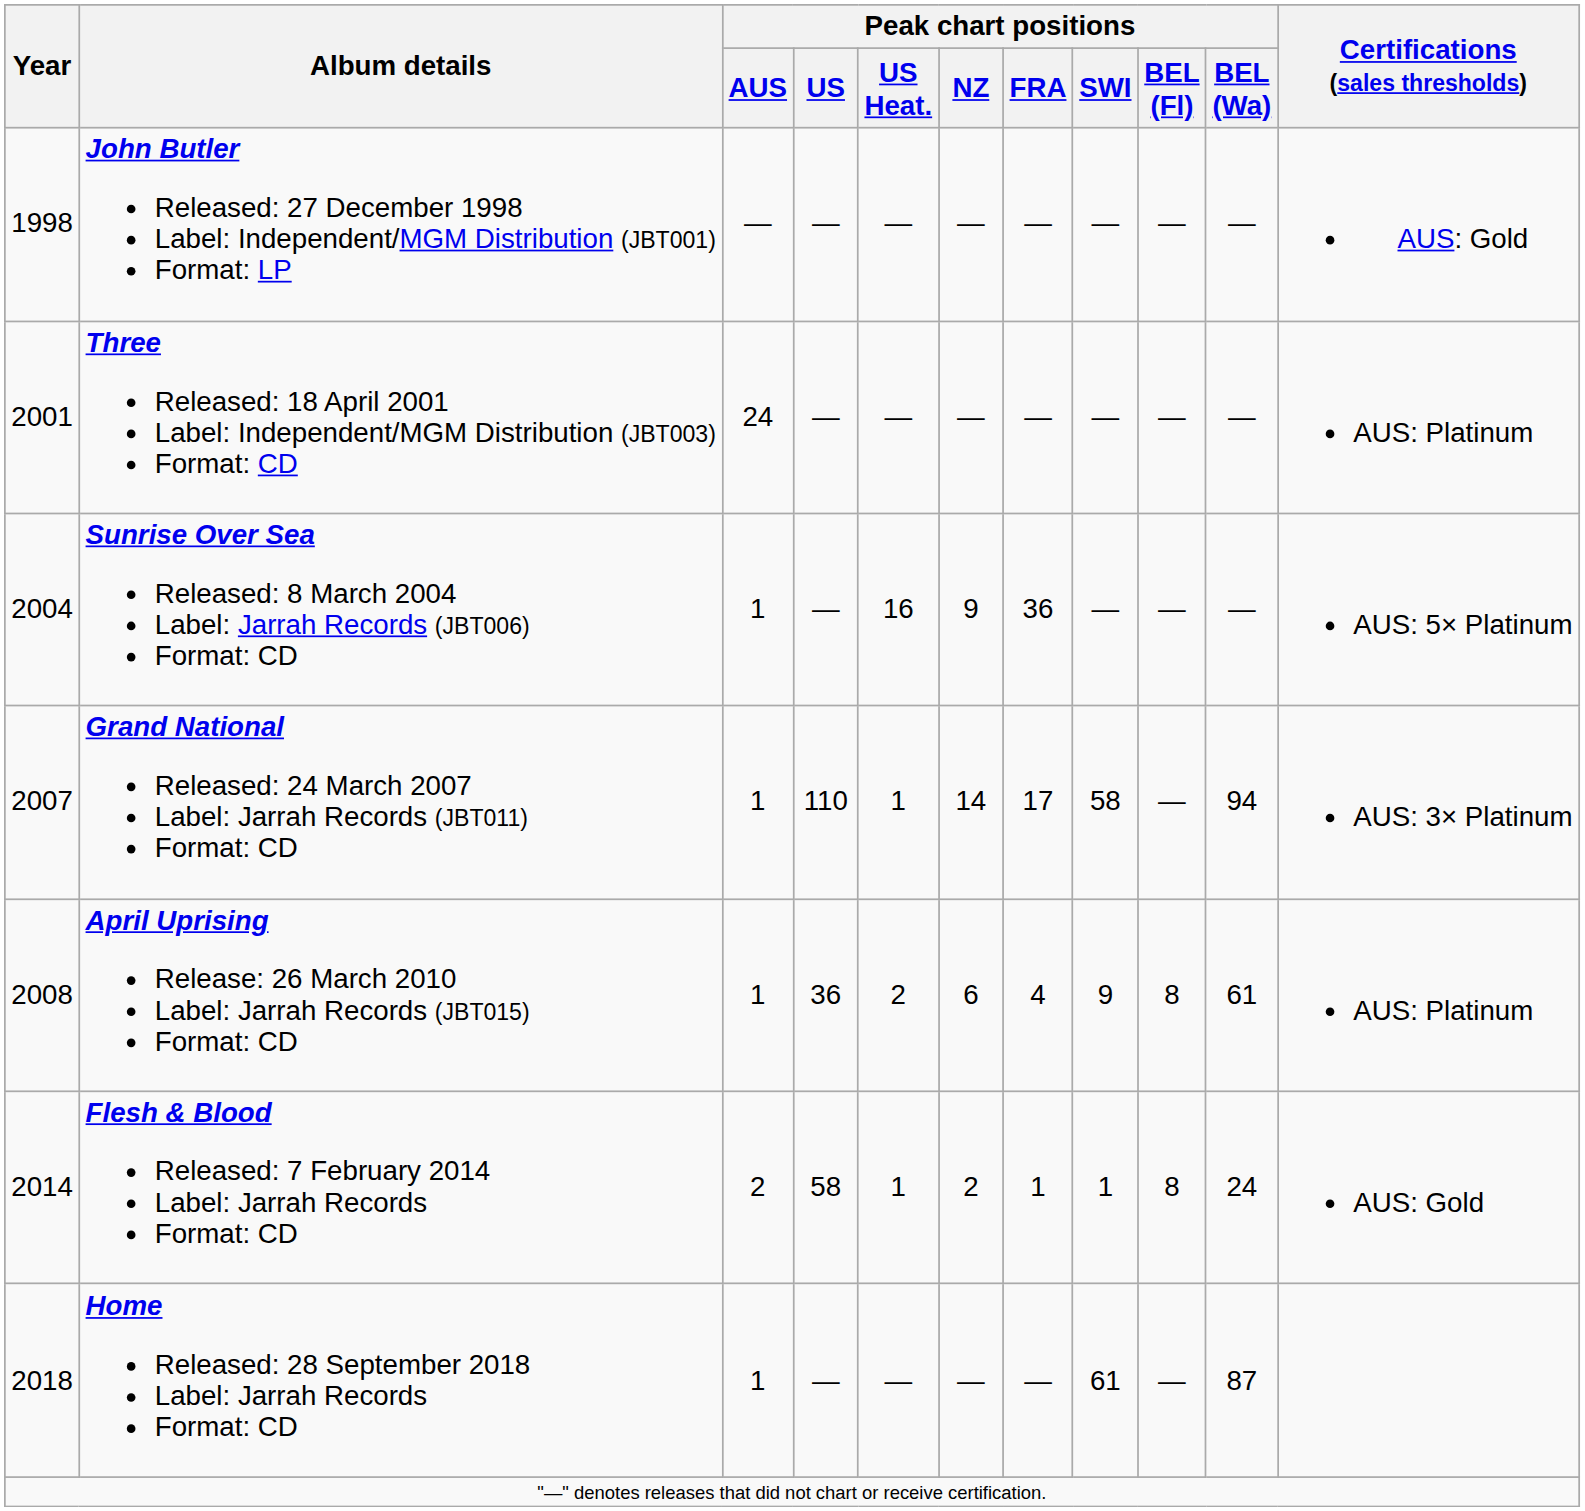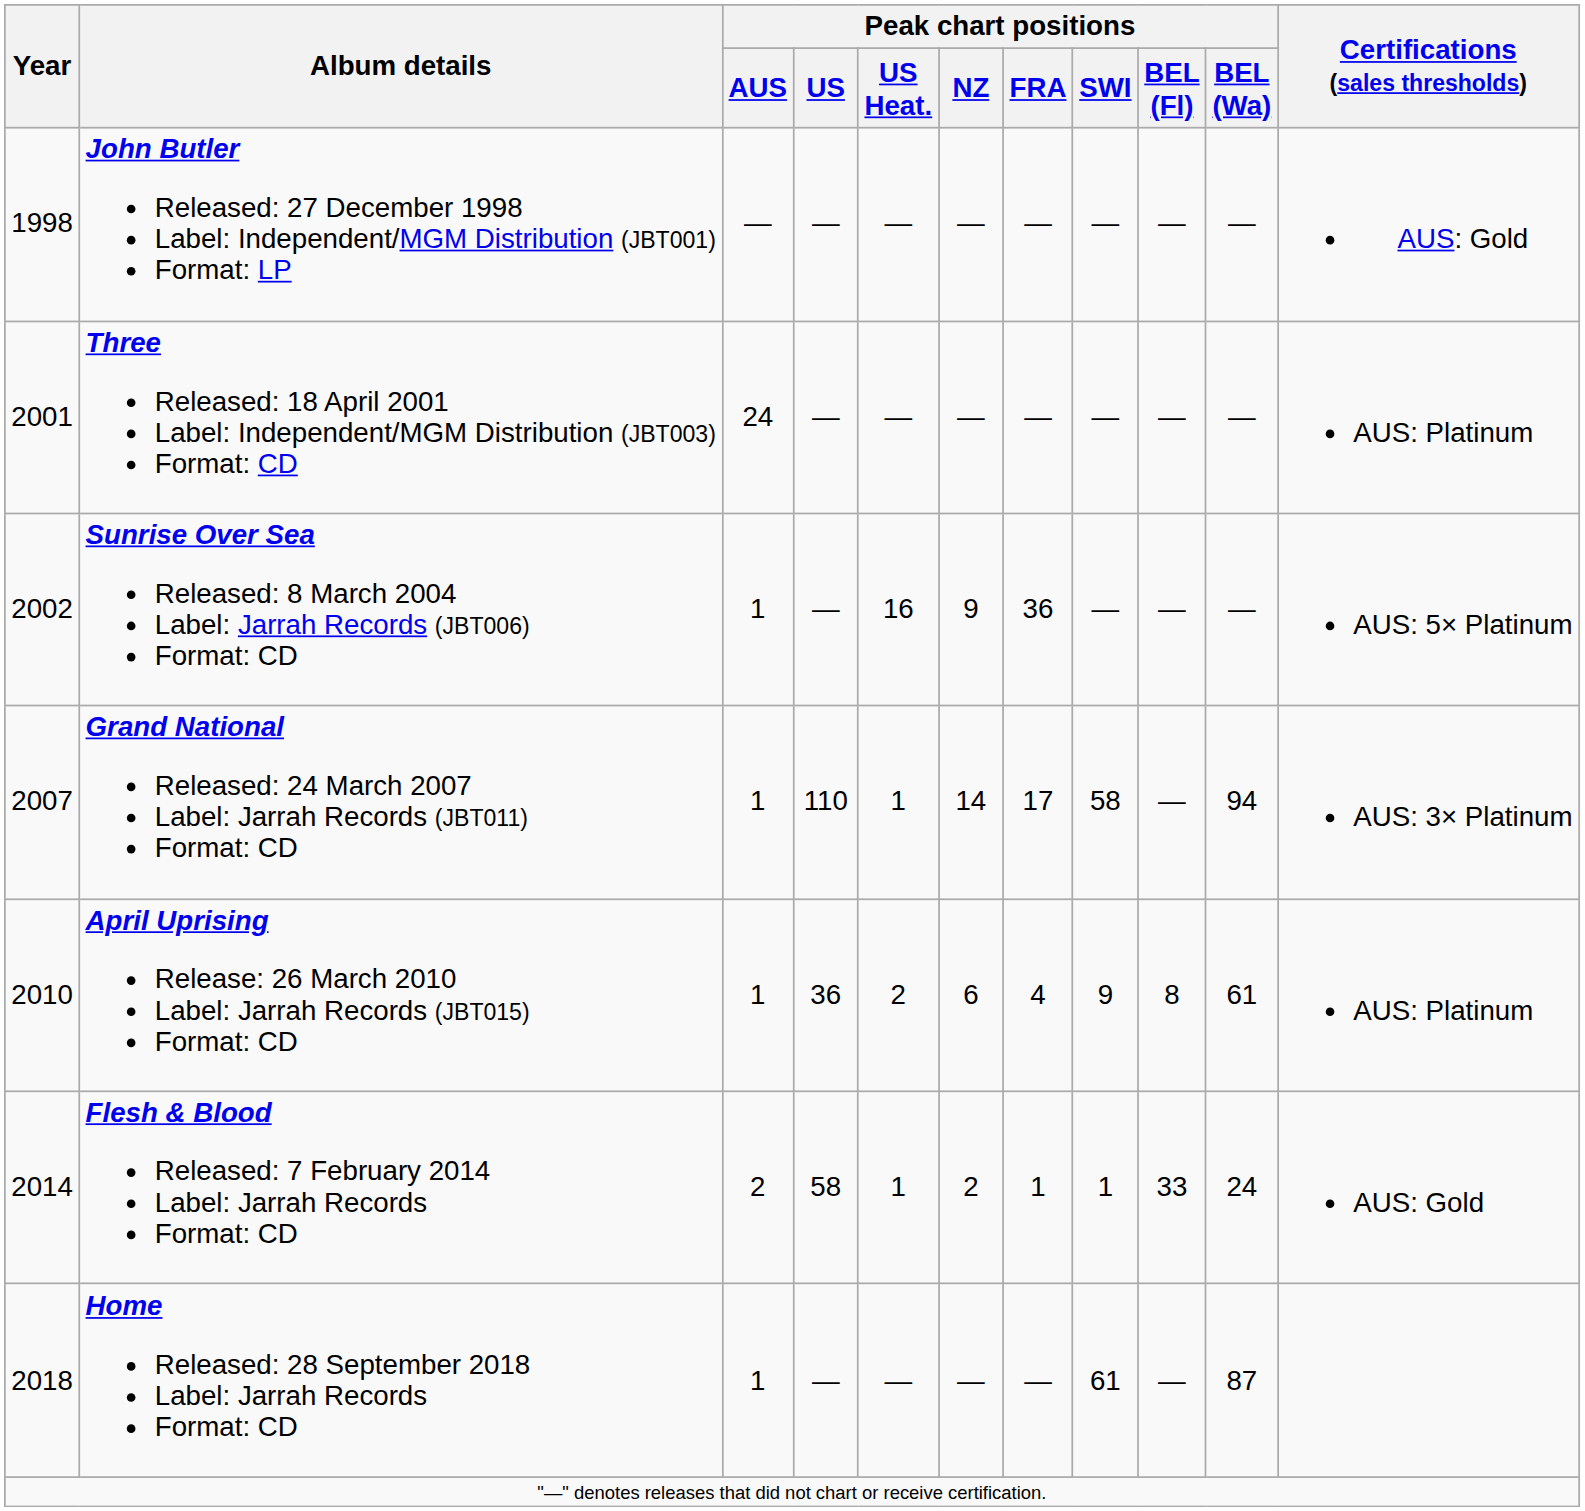(42, 609) 2004 -> (42, 609) 2002
(42, 994) 2008 -> (42, 994) 2010
(1172, 1187) 8 -> (1172, 1187) 33
